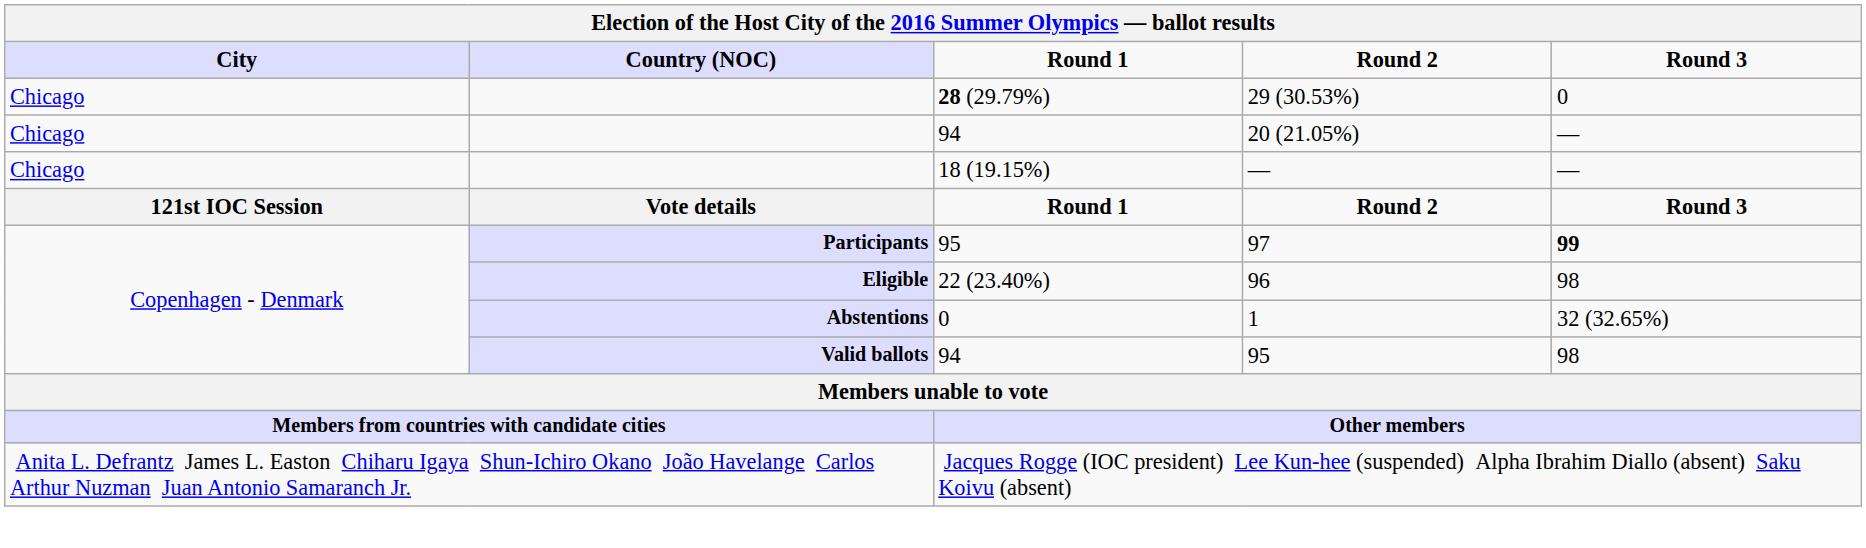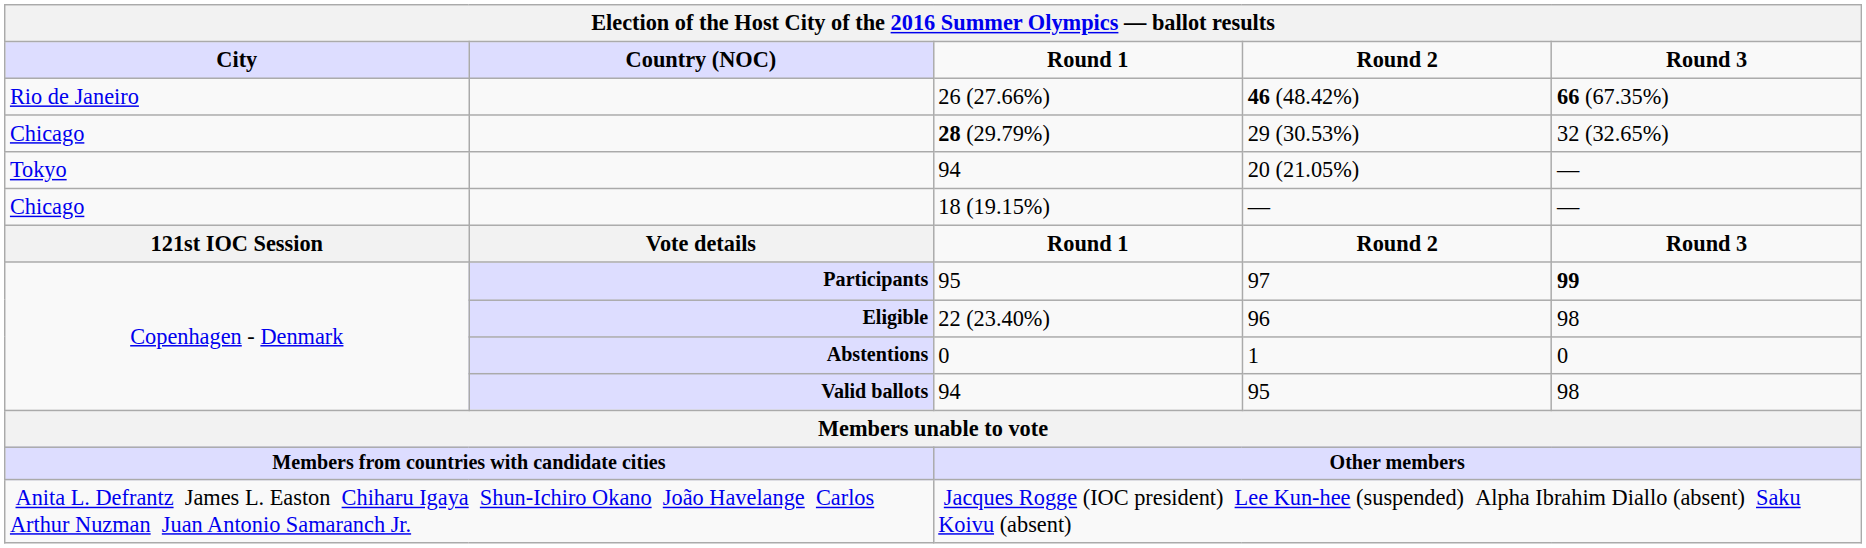+ row: (1303, 96)
(1563, 96) 0 -> (1613, 133) 32 (32.65%)
(47, 133) Chicago -> (38, 170) Tokyo
(1613, 317) 32 (32.65%) -> (1563, 354) 0
